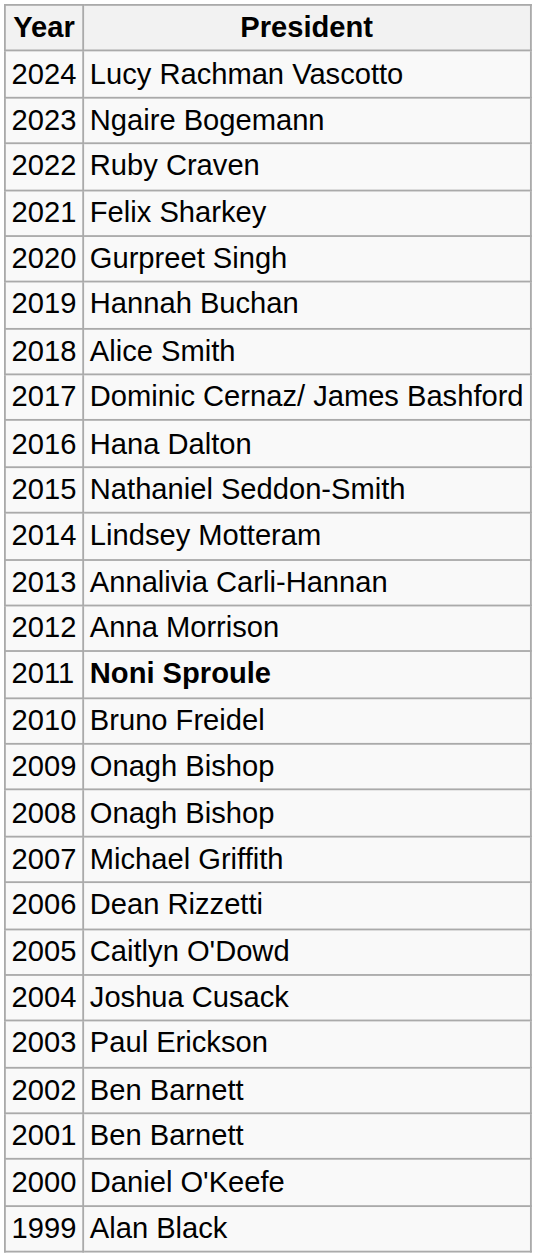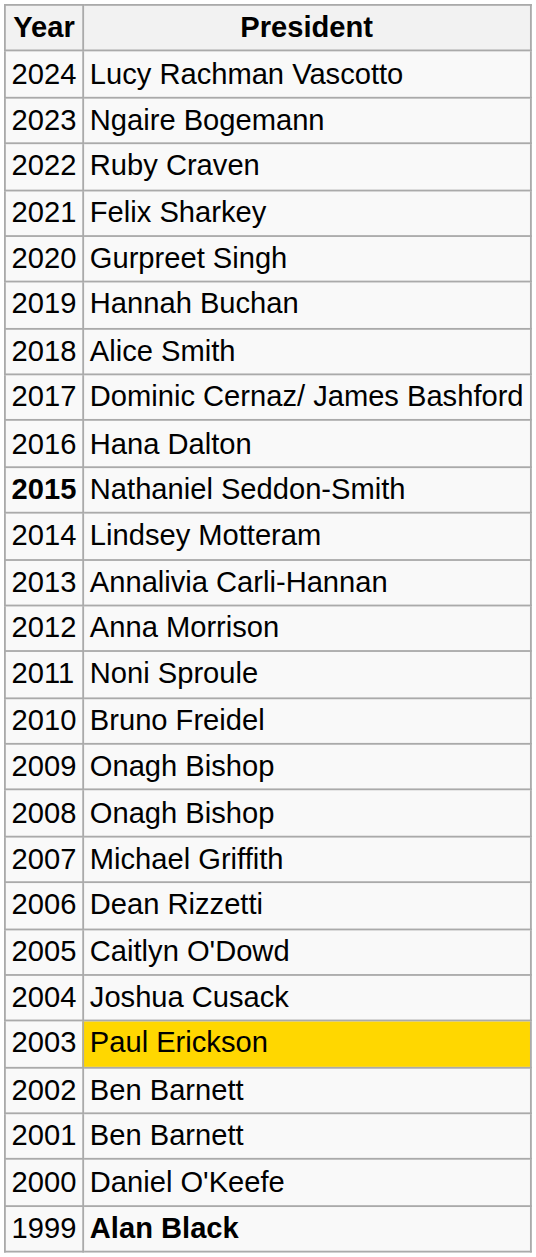(44, 489) normal -> (44, 489) bold
(180, 674) bold -> (174, 674) normal
(179, 1043) no background -> (179, 1043) gold background
(159, 1228) normal -> (164, 1228) bold
